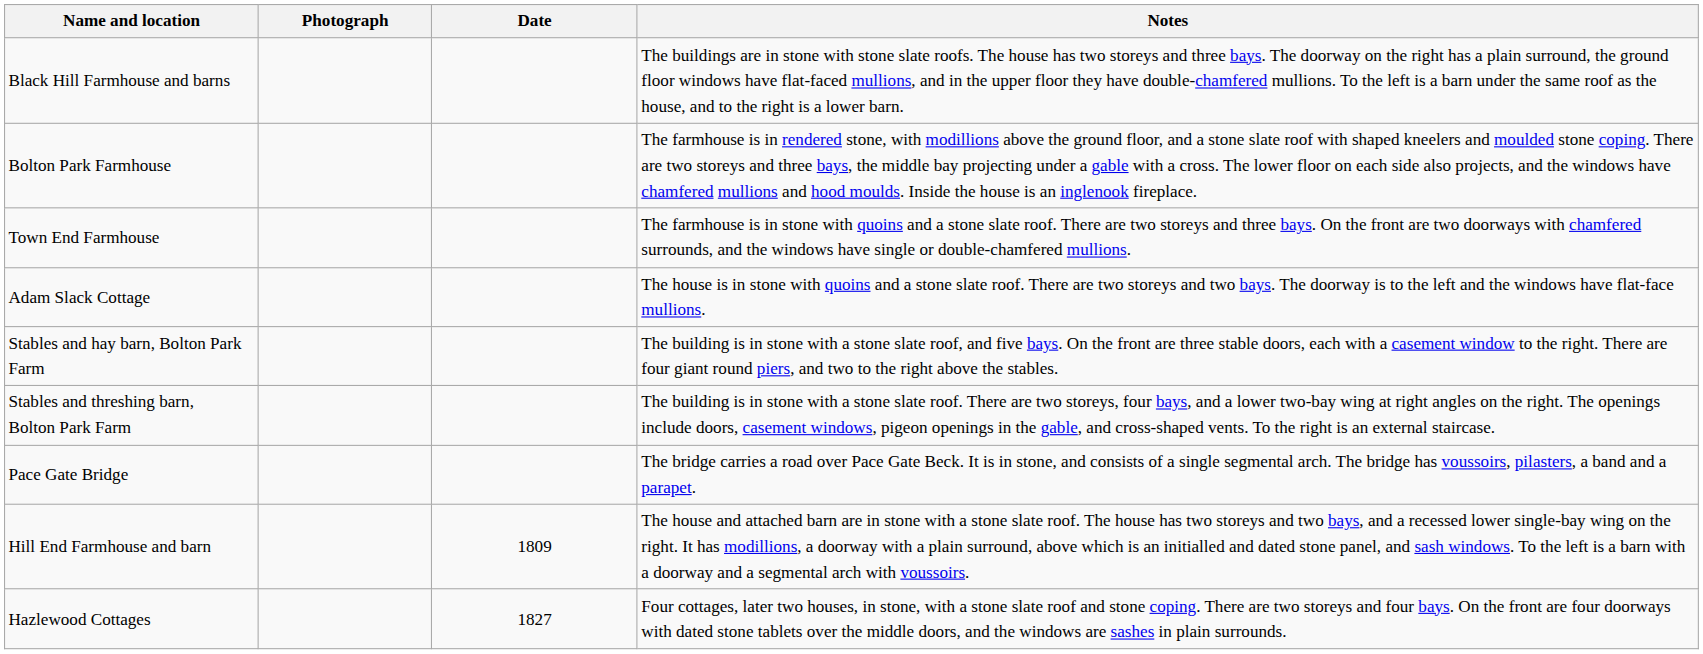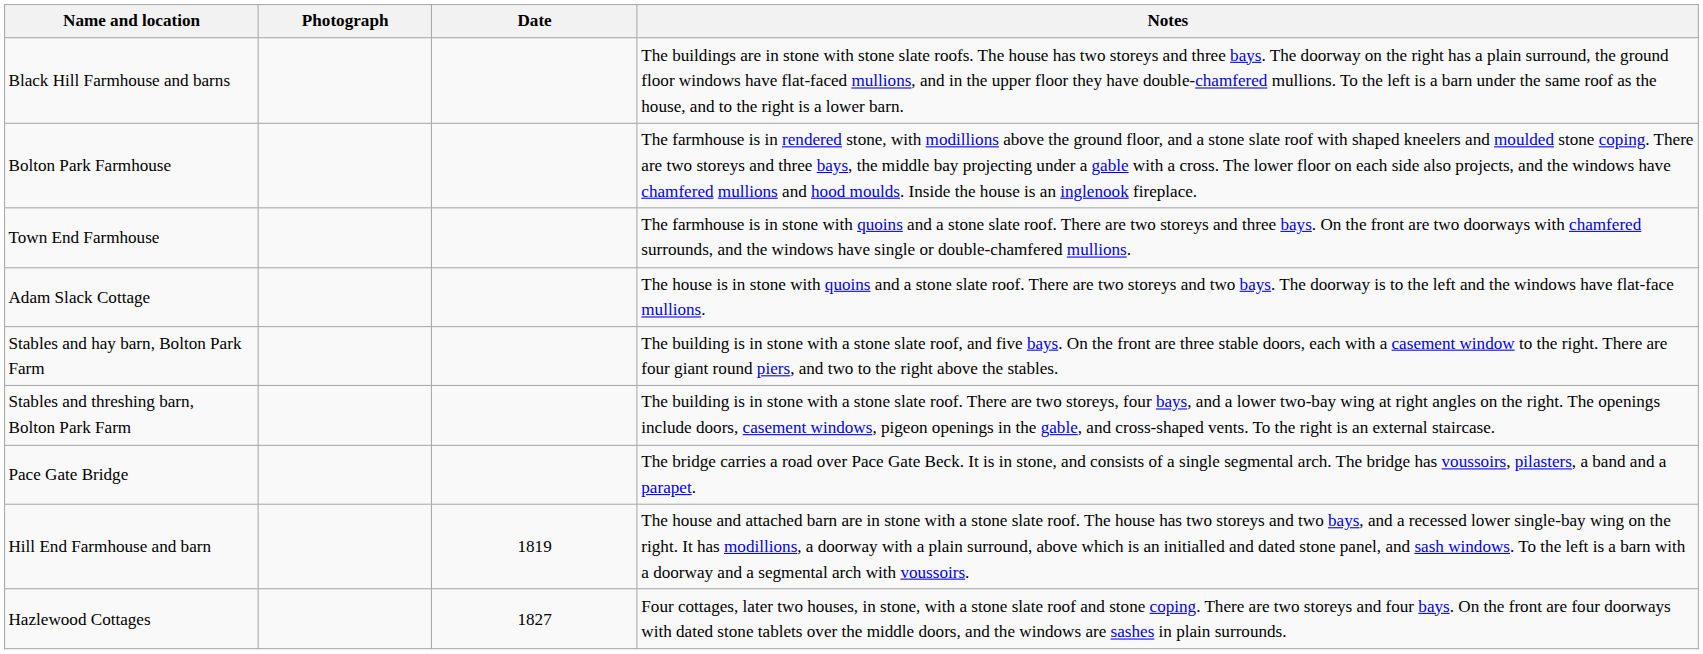(535, 546) 1809 -> (535, 546) 1819
